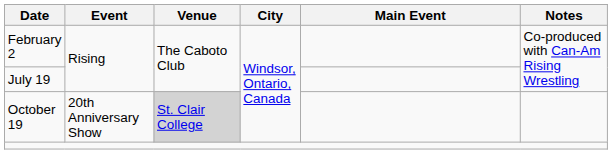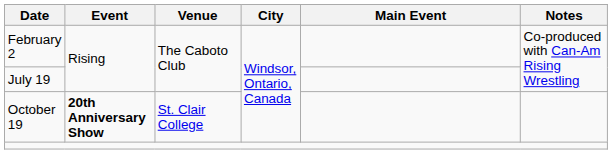(103, 117) normal -> (107, 117) bold
(181, 117) lightgrey background -> (182, 117) no background
